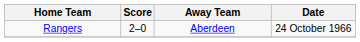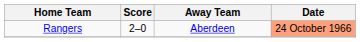(313, 28) no background -> (313, 28) lightsalmon background
